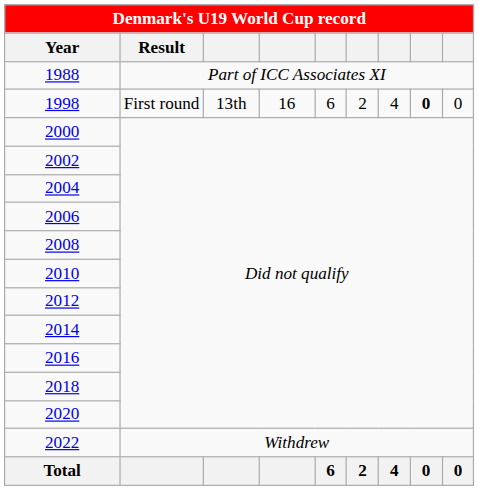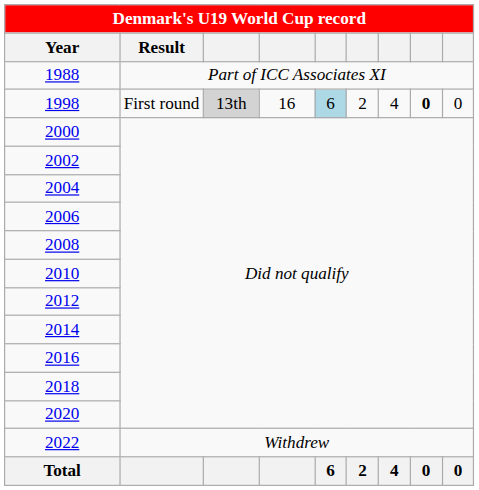(231, 103) no background -> (231, 103) lightgrey background
(331, 103) no background -> (331, 103) lightblue background
